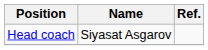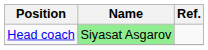(126, 34) no background -> (126, 34) lightgreen background
